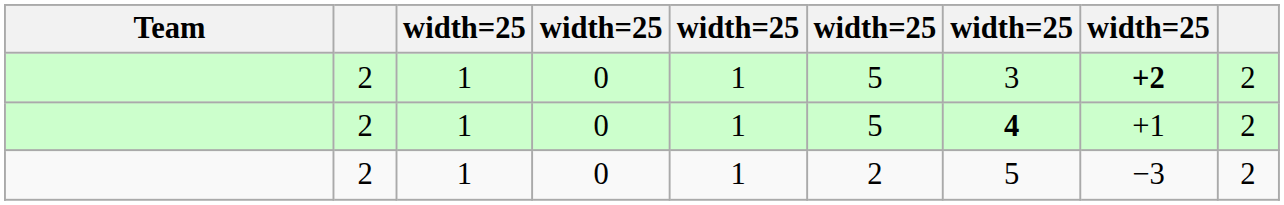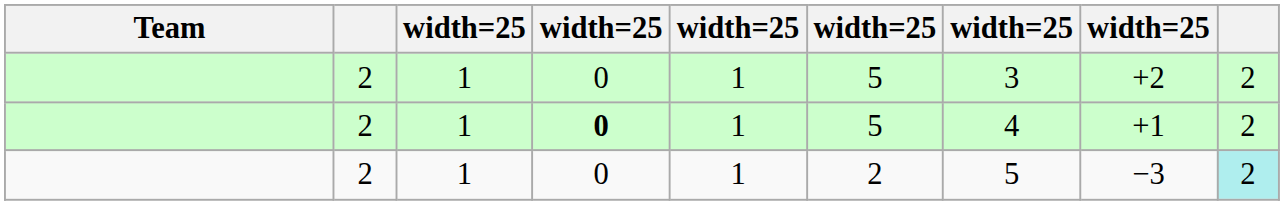(1148, 77) bold -> (1148, 77) normal
(601, 125) normal -> (601, 125) bold
(1012, 125) bold -> (1012, 125) normal
(1248, 174) no background -> (1248, 174) paleturquoise background
